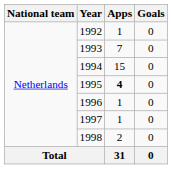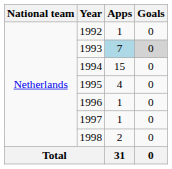(120, 48) no background -> (120, 48) lightblue background
(151, 48) no background -> (151, 48) lightgrey background
(120, 84) bold -> (120, 84) normal
